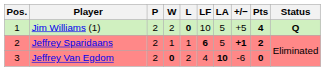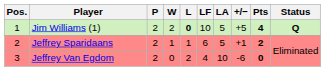(205, 43) bold -> (205, 43) normal
(241, 43) bold -> (241, 43) normal
(172, 58) bold -> (172, 58) normal
(222, 58) bold -> (222, 58) normal
